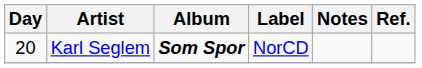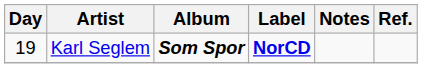(26, 47) 20 -> (26, 47) 19
(281, 47) normal -> (282, 47) bold
